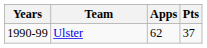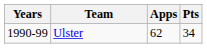(189, 33) 37 -> (189, 33) 34
